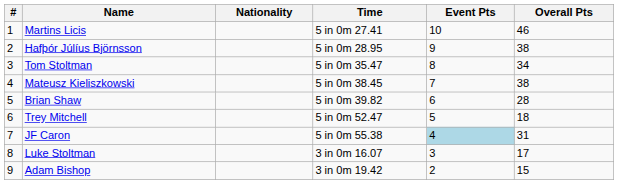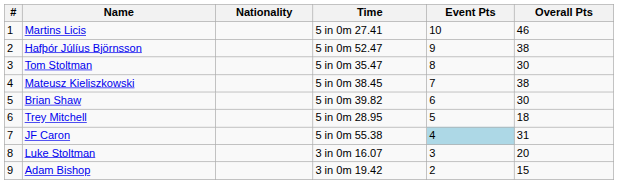(349, 48) 5 in 0m 28.95 -> (349, 48) 5 in 0m 52.47
(523, 65) 34 -> (523, 65) 30
(523, 100) 28 -> (523, 100) 30
(349, 118) 5 in 0m 52.47 -> (349, 118) 5 in 0m 28.95
(523, 153) 17 -> (523, 153) 20
